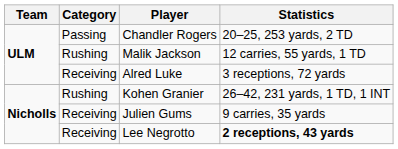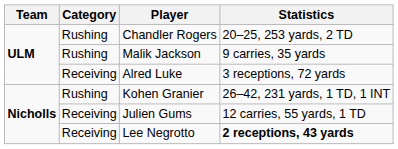(84, 34) Passing -> (85, 34) Rushing
(294, 54) 12 carries, 55 yards, 1 TD -> (274, 54) 9 carries, 35 yards
(274, 113) 9 carries, 35 yards -> (294, 113) 12 carries, 55 yards, 1 TD
